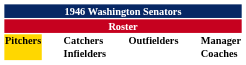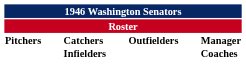(23, 41) gold background -> (23, 41) no background
